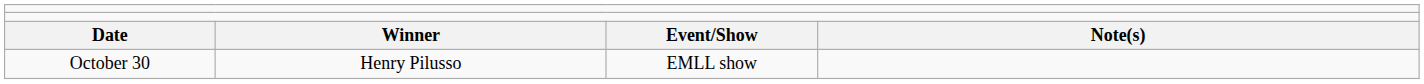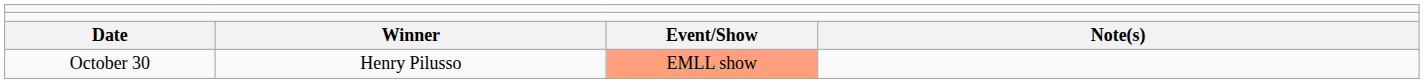(712, 63) no background -> (712, 63) lightsalmon background
